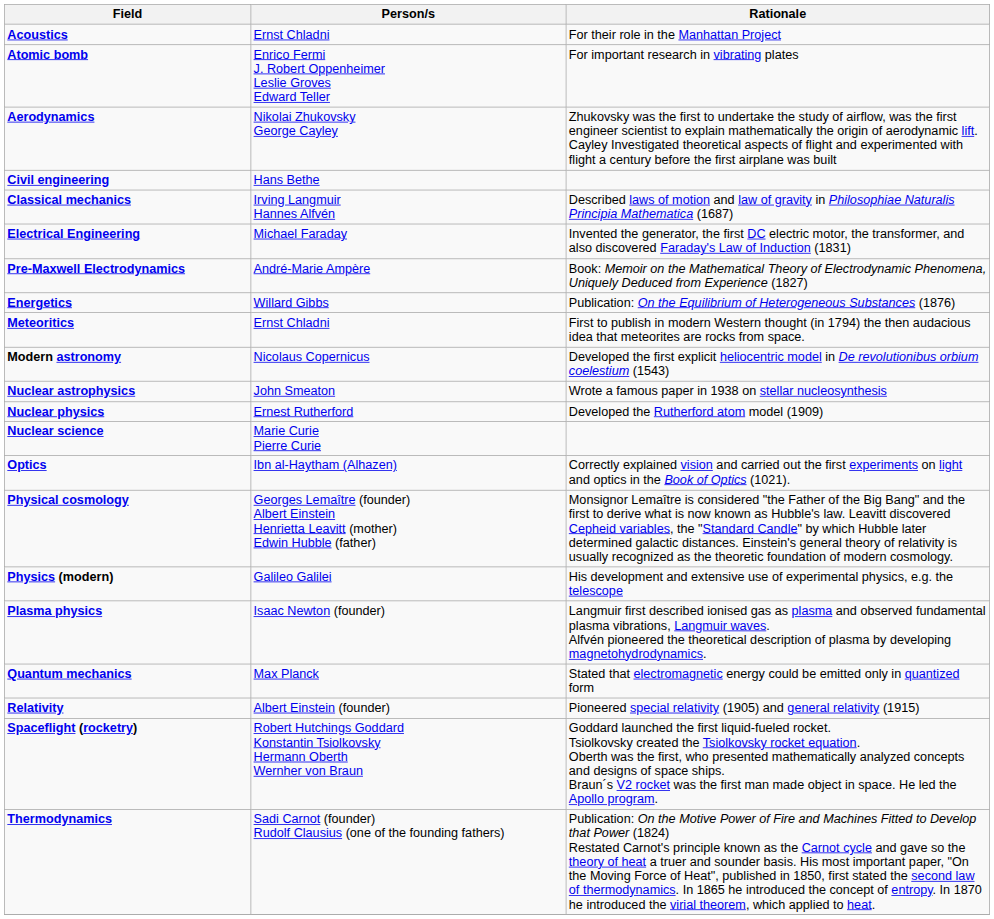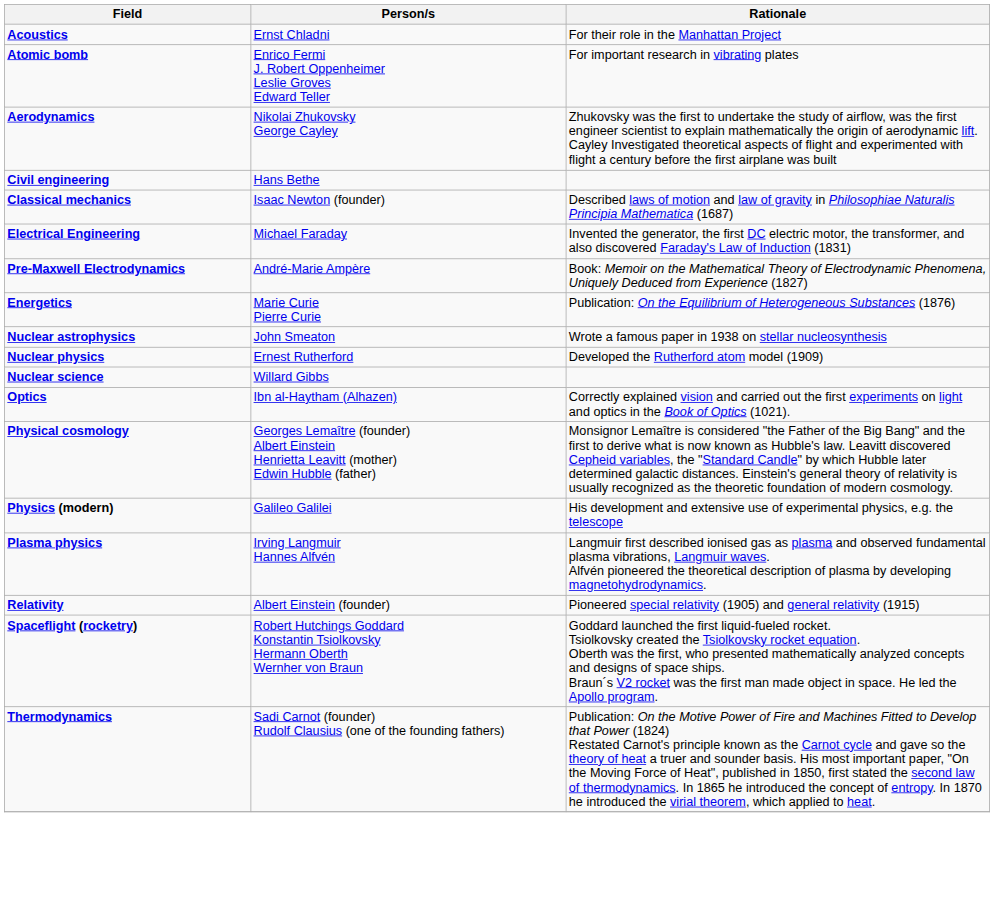(297, 207) Irving Langmuir Hannes Alfvén -> (319, 200) Isaac Newton (founder)
(291, 302) Willard Gibbs -> (287, 309) Marie Curie Pierre Curie
- row: (41, 322)
- row: (64, 357)
(287, 438) Marie Curie Pierre Curie -> (291, 377) Willard Gibbs
(319, 611) Isaac Newton (founder) -> (297, 549) Irving Langmuir Hannes Alfvén
- row: (69, 673)
